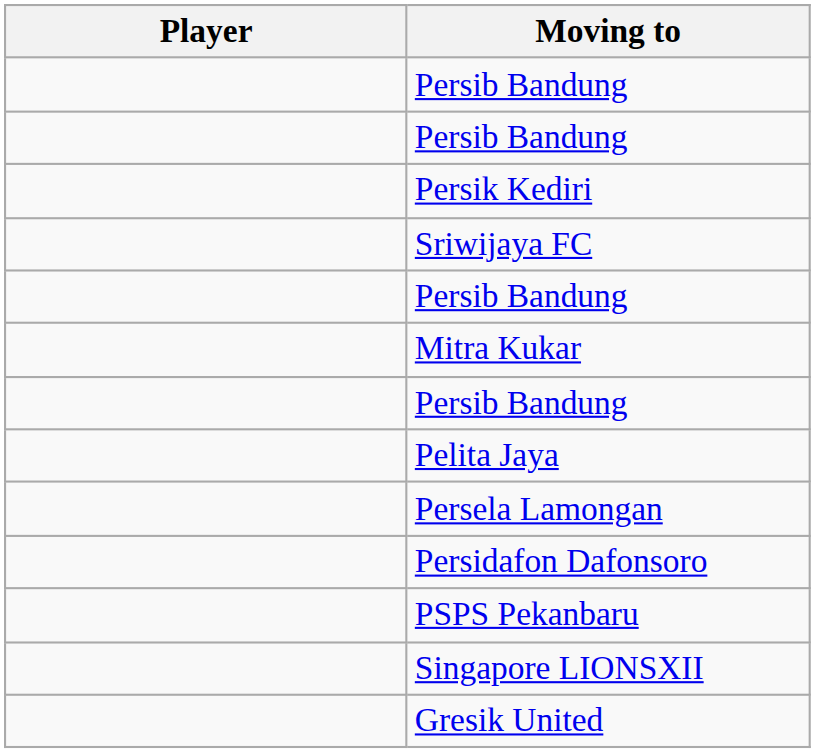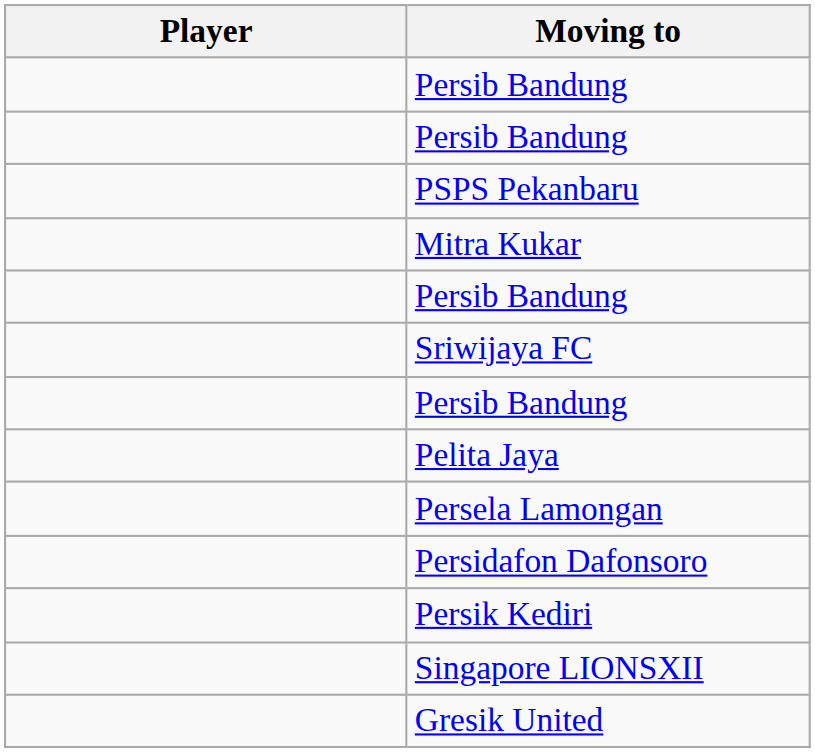(504, 190) Persik Kediri -> (527, 190) PSPS Pekanbaru
(504, 243) Sriwijaya FC -> (498, 243) Mitra Kukar
(498, 349) Mitra Kukar -> (504, 349) Sriwijaya FC
(527, 614) PSPS Pekanbaru -> (504, 614) Persik Kediri
